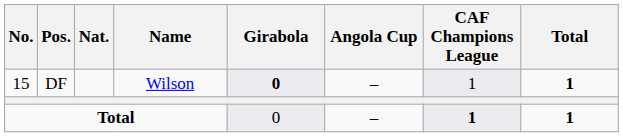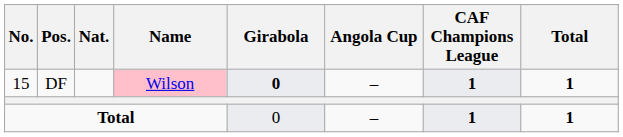(170, 83) no background -> (170, 83) pink background
(472, 83) normal -> (472, 83) bold
